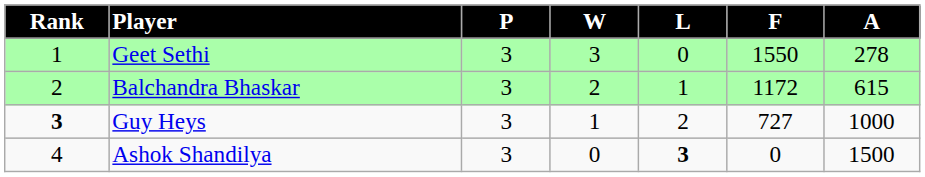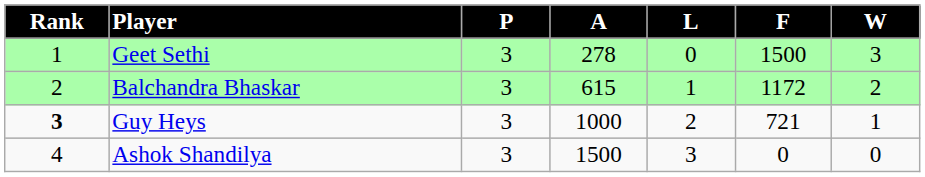columns swapped: (595, 21) <-> (872, 21)
(775, 54) 1550 -> (783, 54) 1500
(775, 121) 727 -> (783, 121) 721
(683, 154) bold -> (691, 154) normal
